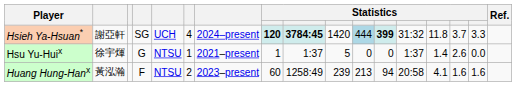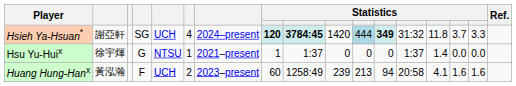(385, 35) 399 -> (385, 35) 349
(347, 54) 5 -> (347, 54) 0
(459, 54) 2.6 -> (459, 54) 0.0
(168, 72) NTSU -> (165, 72) UCH
